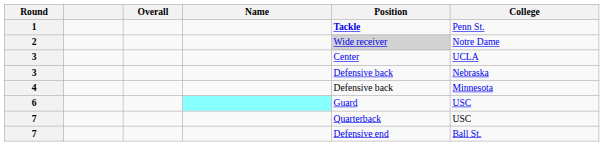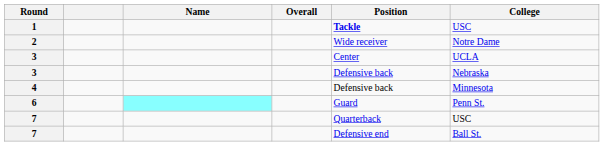columns swapped: (153, 12) <-> (257, 12)
(468, 27) Penn St. -> (462, 27) USC
(360, 42) lightgrey background -> (360, 42) no background
(462, 103) USC -> (468, 103) Penn St.
